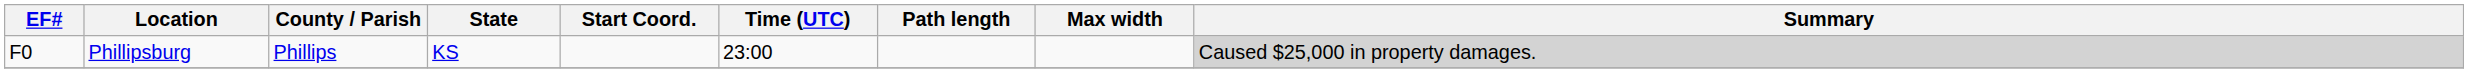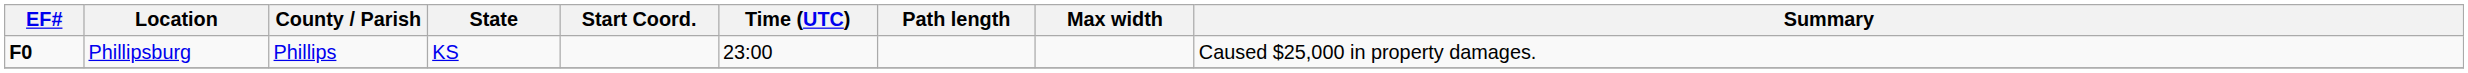(21, 51) normal -> (21, 51) bold
(1368, 51) lightgrey background -> (1368, 51) no background
